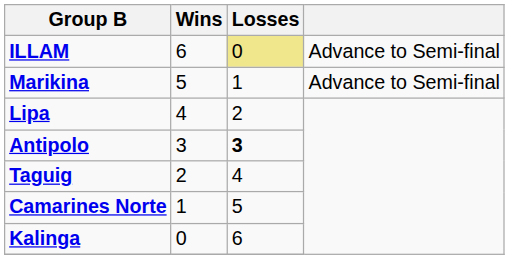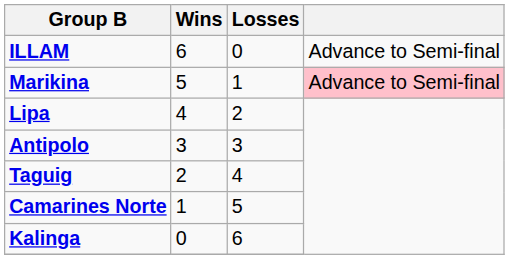(237, 51) khaki background -> (237, 51) no background
(404, 82) no background -> (404, 82) pink background
(237, 144) bold -> (237, 144) normal
